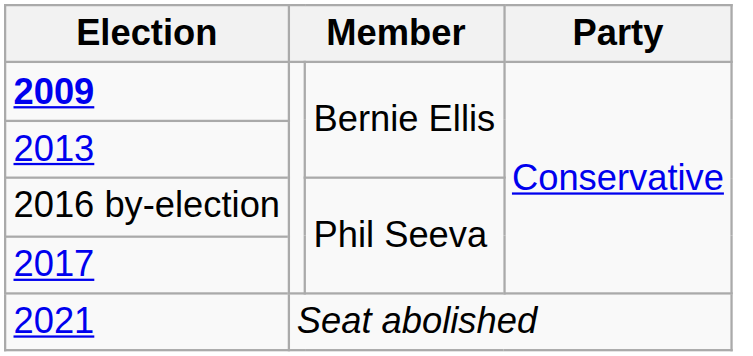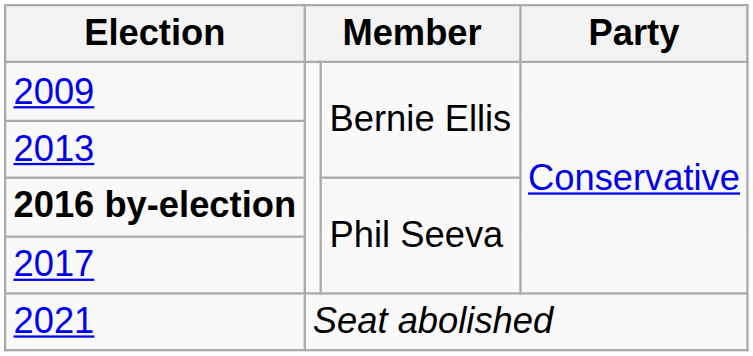(54, 90) bold -> (54, 90) normal
(147, 206) normal -> (155, 206) bold
